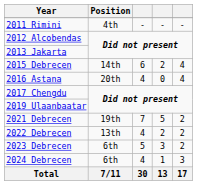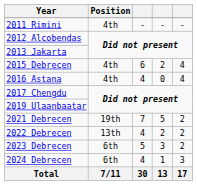(110, 65) 14th -> (110, 65) 4th
(110, 79) 20th -> (110, 79) 4th
